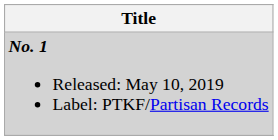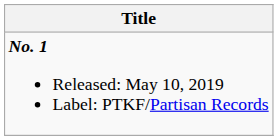(139, 75) lightgrey background -> (139, 75) no background
